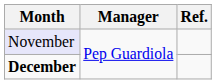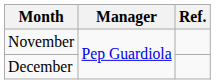(41, 41) lavender background -> (41, 41) no background
(42, 66) bold -> (40, 66) normal
